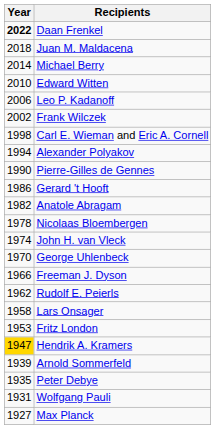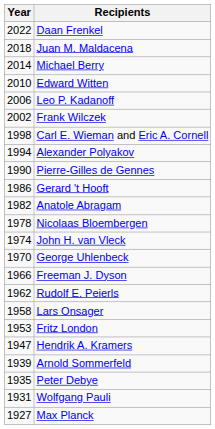(19, 30) bold -> (19, 30) normal
(19, 345) gold background -> (19, 345) no background
